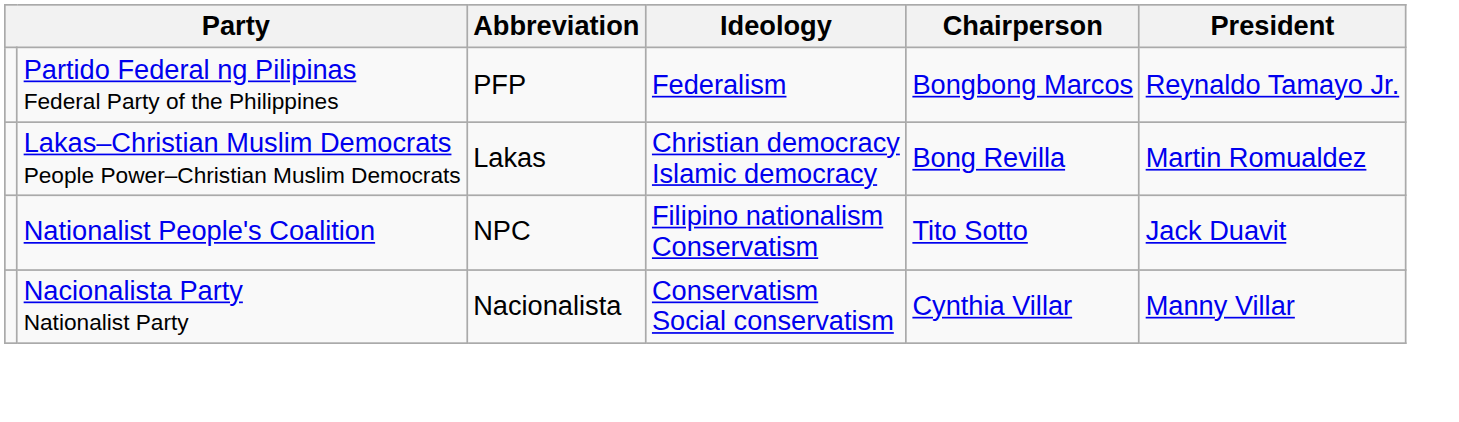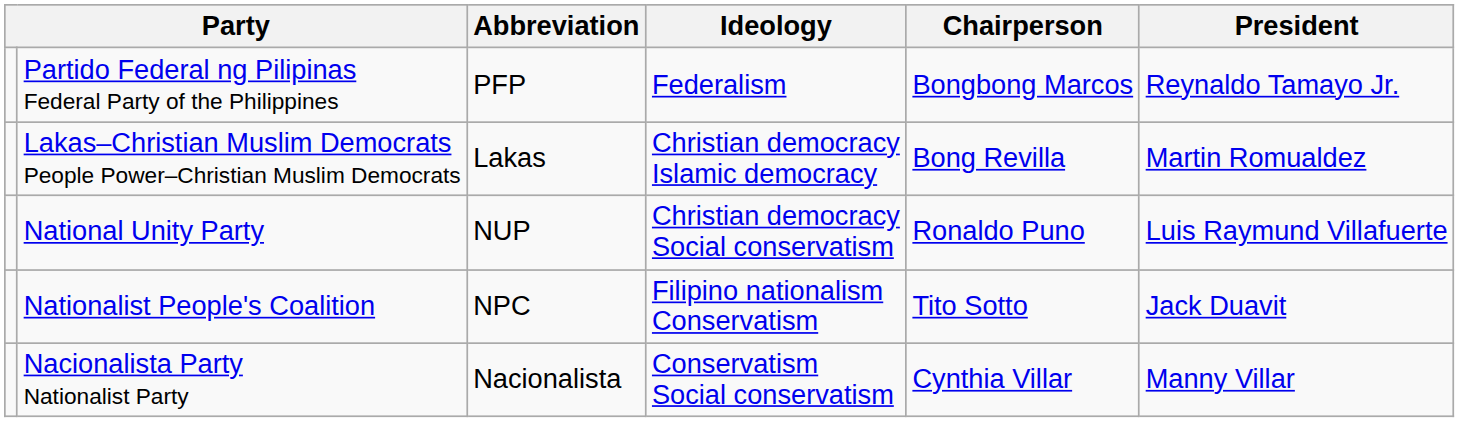+ row: (144, 231)
